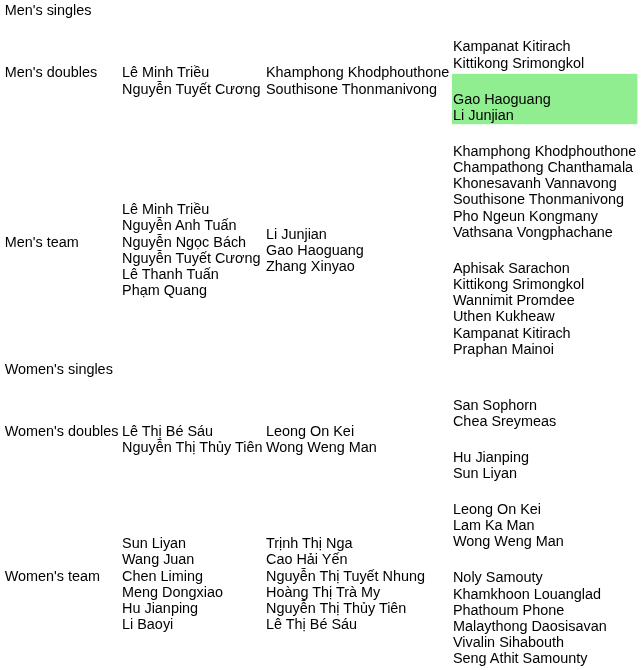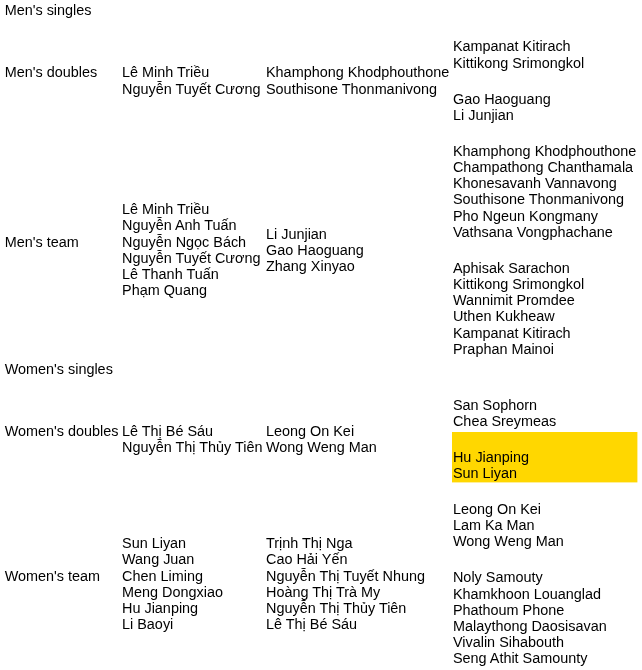(502, 107) lightgreen background -> (502, 107) no background
(491, 465) no background -> (491, 465) gold background
